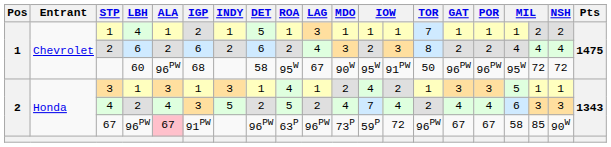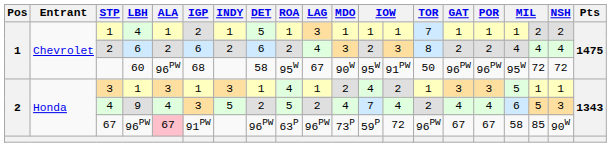(138, 106) 2 -> (138, 106) 9
(538, 106) 3 -> (538, 106) 5
